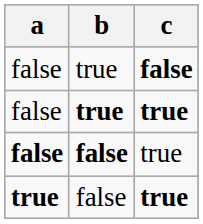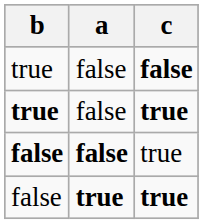columns swapped: (37, 25) <-> (102, 25)
